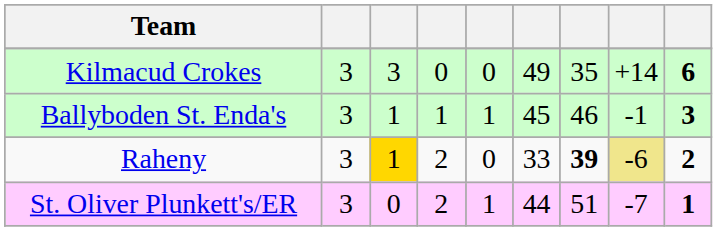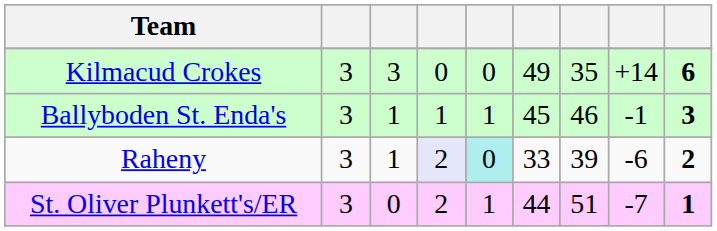(394, 159) gold background -> (394, 159) no background
(441, 159) no background -> (441, 159) lavender background
(489, 159) no background -> (489, 159) paleturquoise background
(584, 159) bold -> (584, 159) normal
(636, 159) khaki background -> (636, 159) no background
